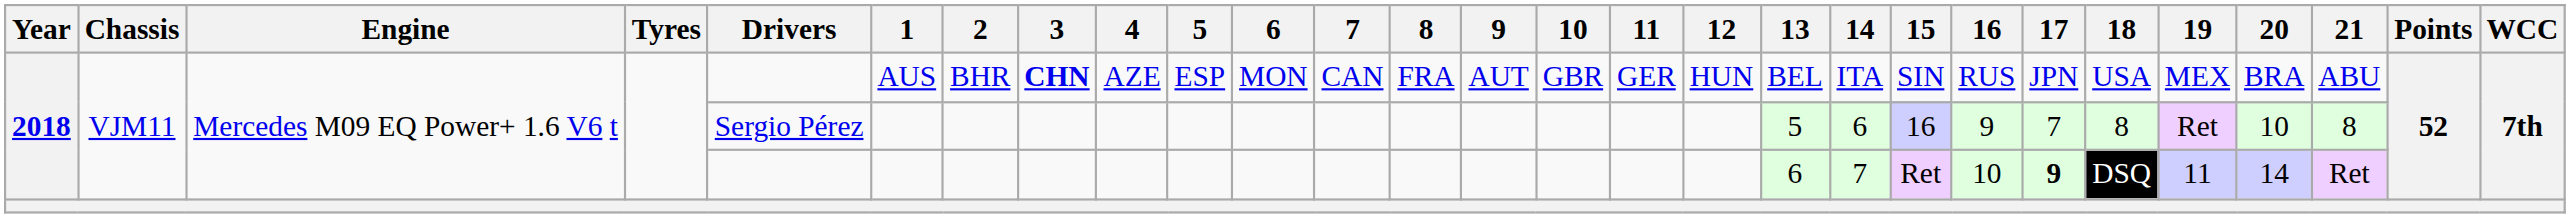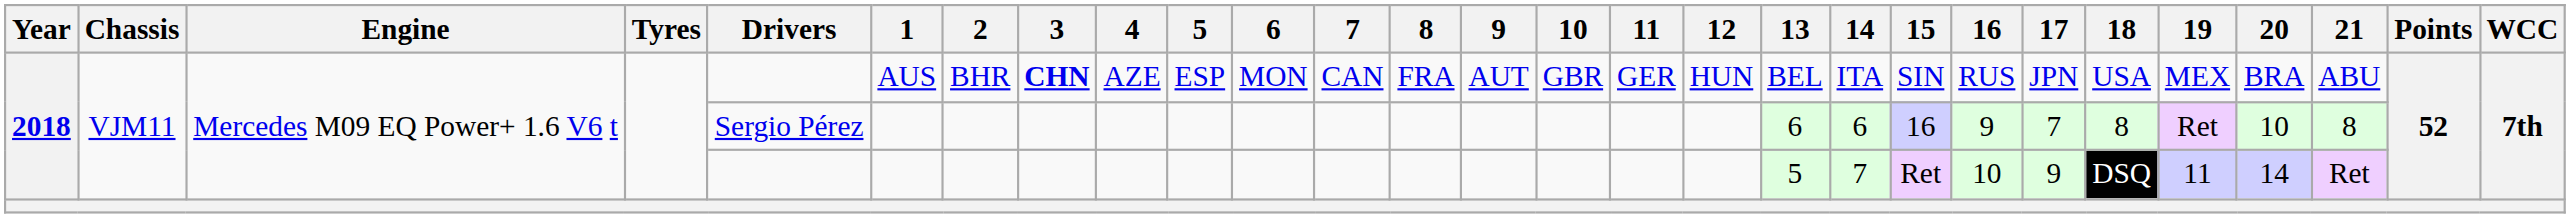(1795, 125) 5 -> (1795, 125) 6
(1795, 173) 6 -> (1795, 173) 5
(2054, 173) bold -> (2054, 173) normal
